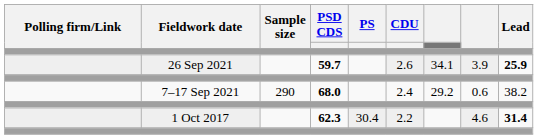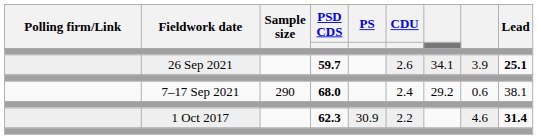(516, 65) 25.9 -> (516, 65) 25.1
(516, 92) 38.2 -> (516, 92) 38.1
(367, 118) 30.4 -> (367, 118) 30.9
